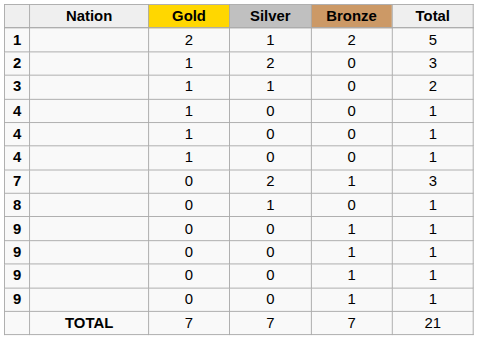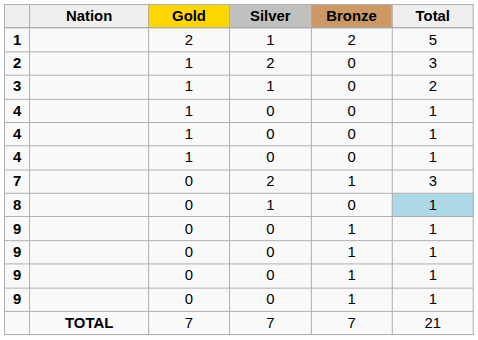(433, 205) no background -> (433, 205) lightblue background
